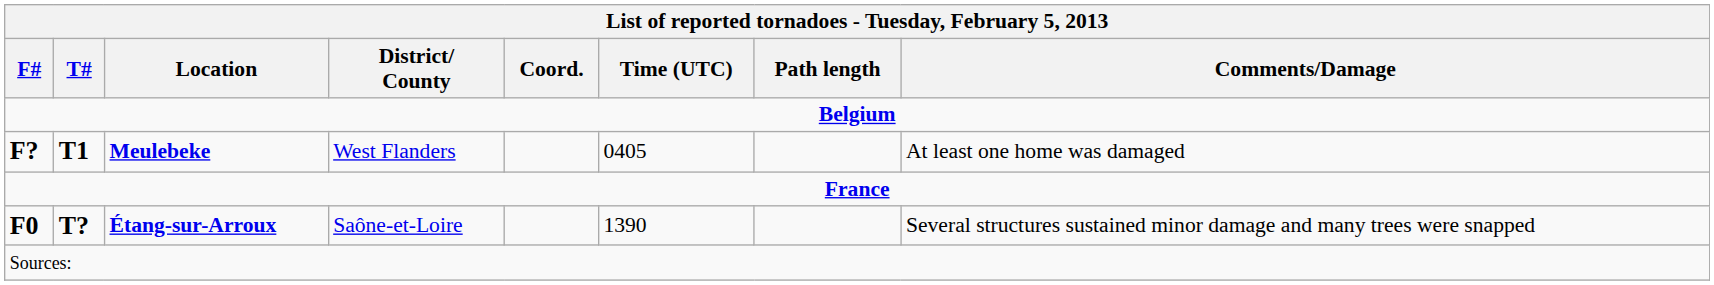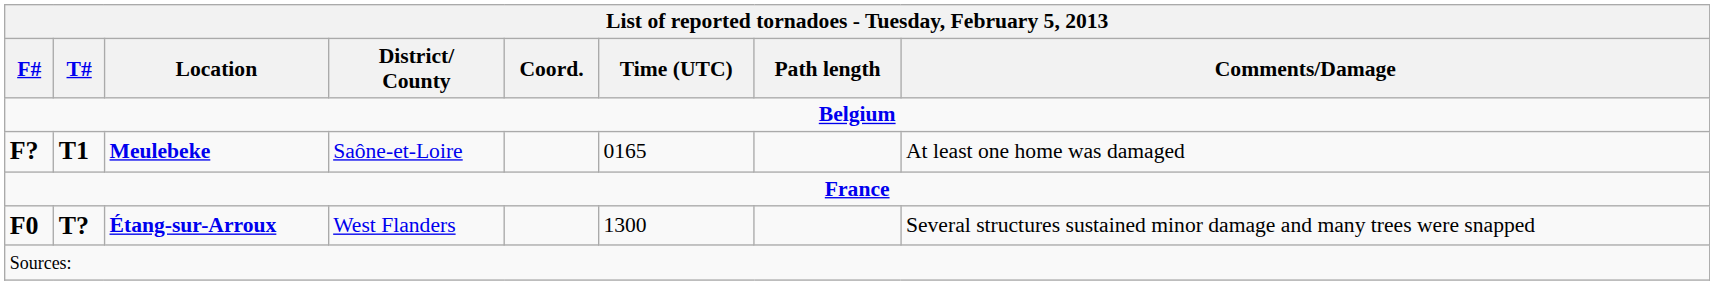(394, 151) West Flanders -> (398, 151) Saône-et-Loire
(625, 151) 0405 -> (625, 151) 0165
(398, 225) Saône-et-Loire -> (394, 225) West Flanders
(625, 225) 1390 -> (625, 225) 1300
